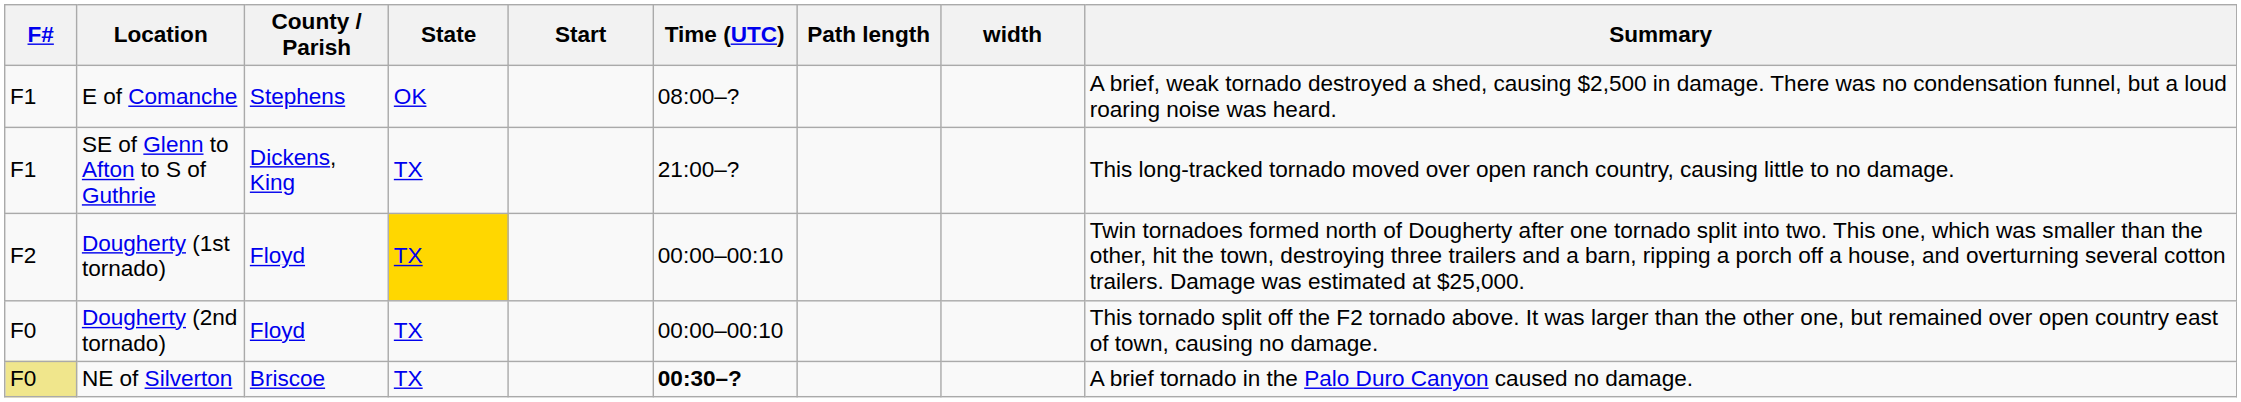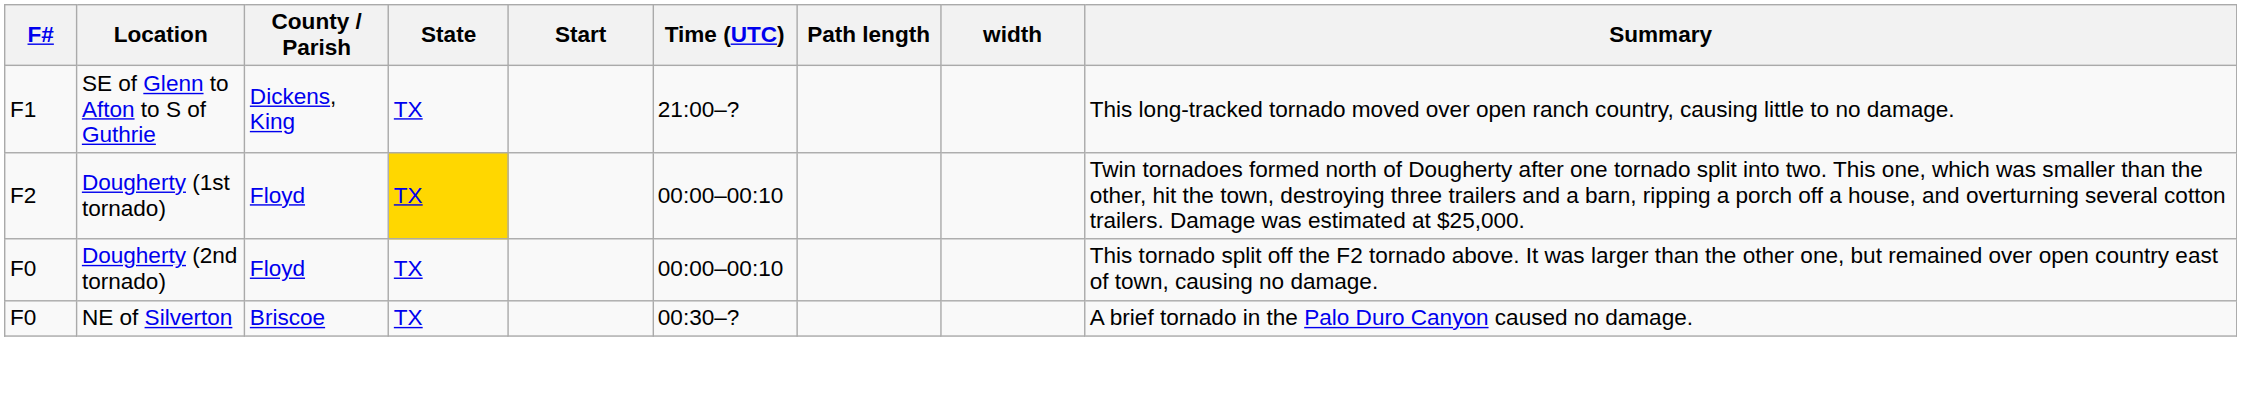- row: (160, 96)
(23, 378) khaki background -> (23, 317) no background
(700, 378) bold -> (699, 317) normal
